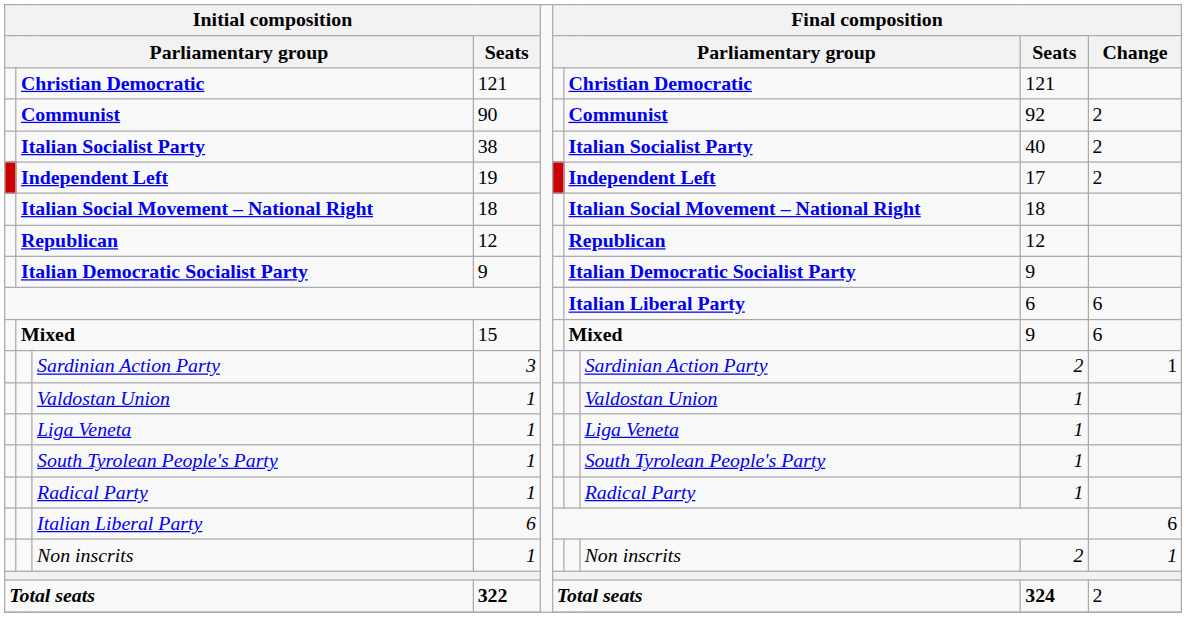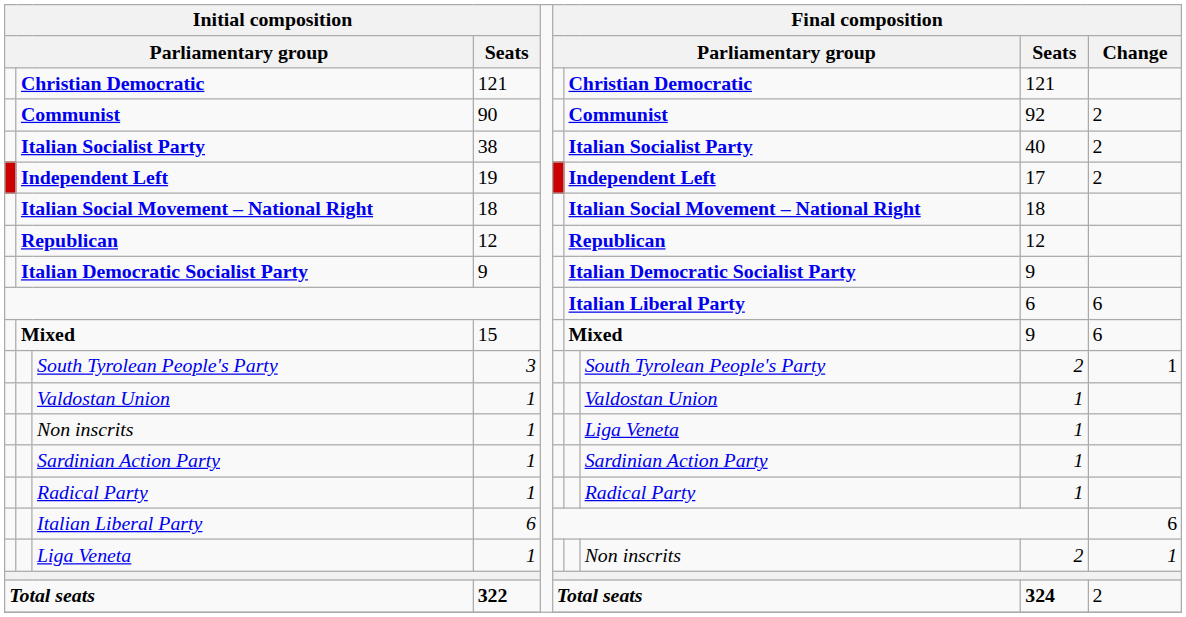(129, 366) Sardinian Action Party -> (157, 366) South Tyrolean People's Party
(676, 366) Sardinian Action Party -> (705, 366) South Tyrolean People's Party
(84, 429) Liga Veneta -> (85, 429) Non inscrits
(157, 460) South Tyrolean People's Party -> (129, 460) Sardinian Action Party
(705, 460) South Tyrolean People's Party -> (676, 460) Sardinian Action Party
(85, 555) Non inscrits -> (84, 555) Liga Veneta
